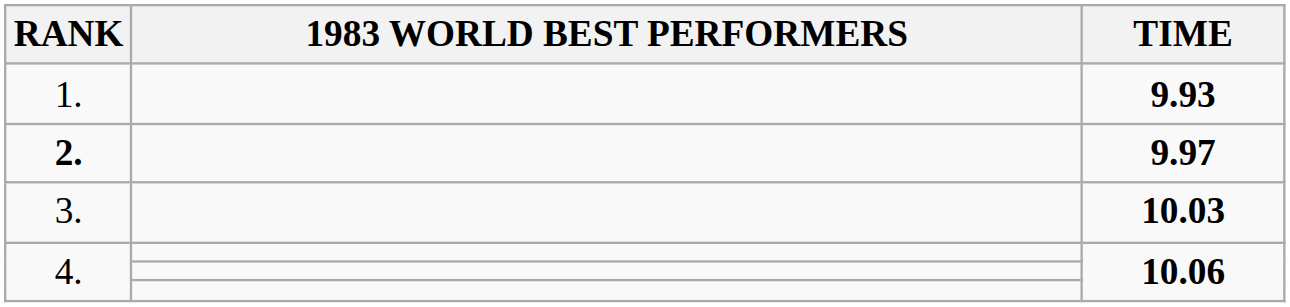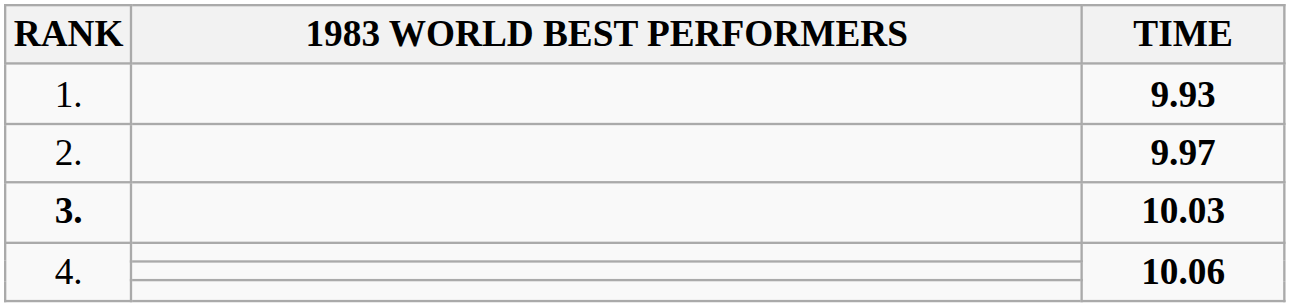(69, 152) bold -> (69, 152) normal
(69, 211) normal -> (69, 211) bold
